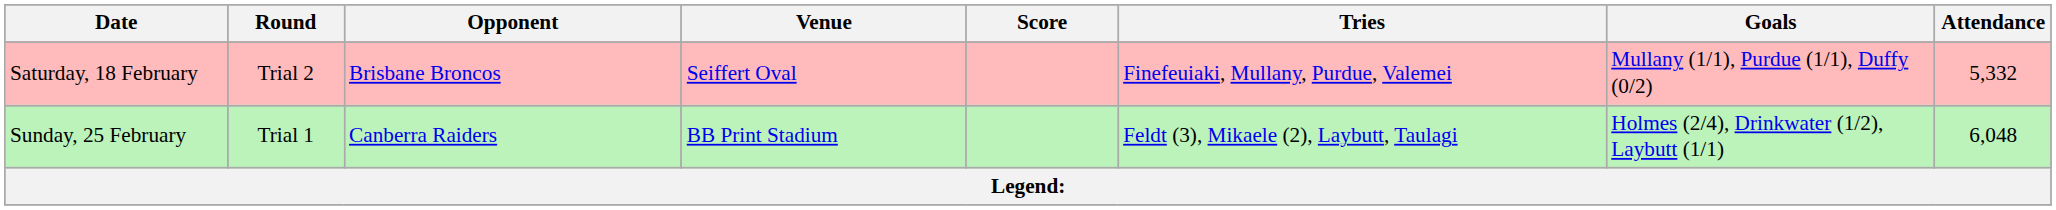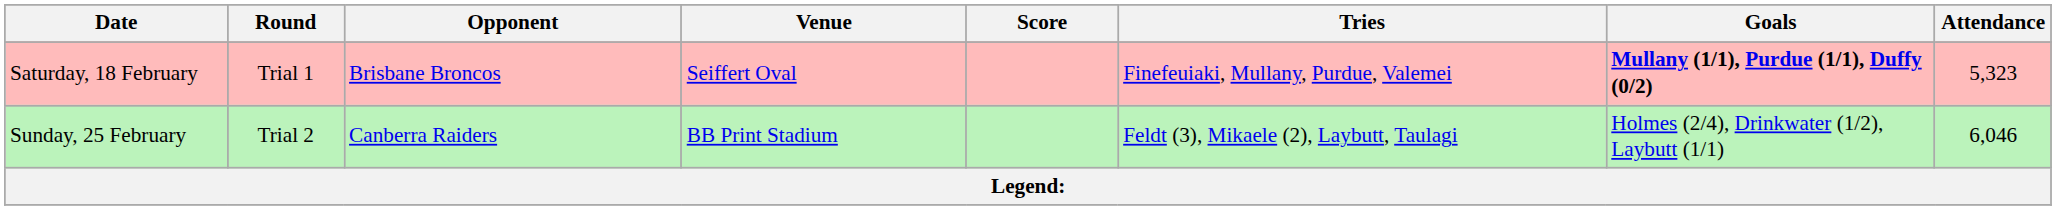(286, 72) Trial 2 -> (286, 72) Trial 1
(1760, 72) normal -> (1766, 72) bold
(1993, 72) 5,332 -> (1993, 72) 5,323
(286, 136) Trial 1 -> (286, 136) Trial 2
(1993, 136) 6,048 -> (1993, 136) 6,046
